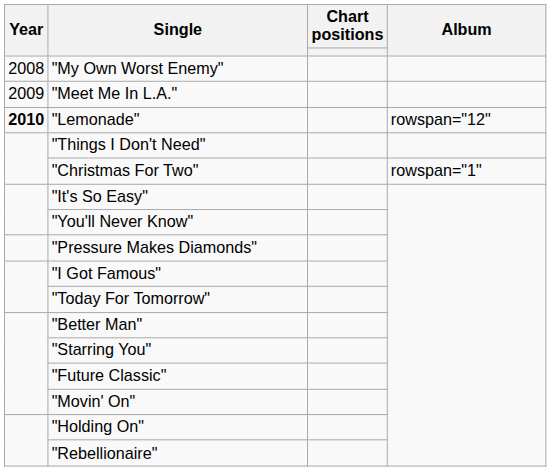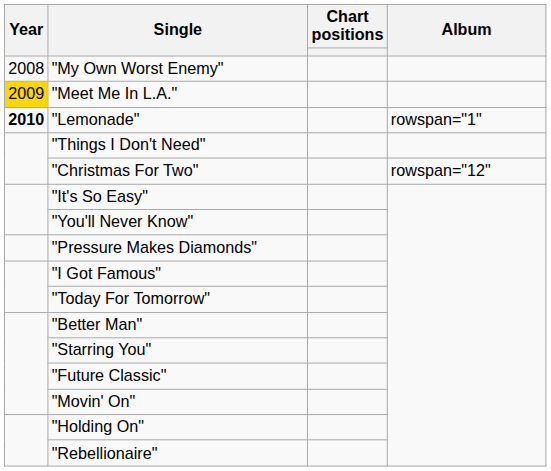(26, 94) no background -> (26, 94) gold background
(441, 119) rowspan="12" -> (436, 119) rowspan="1"
(436, 171) rowspan="1" -> (441, 171) rowspan="12"
